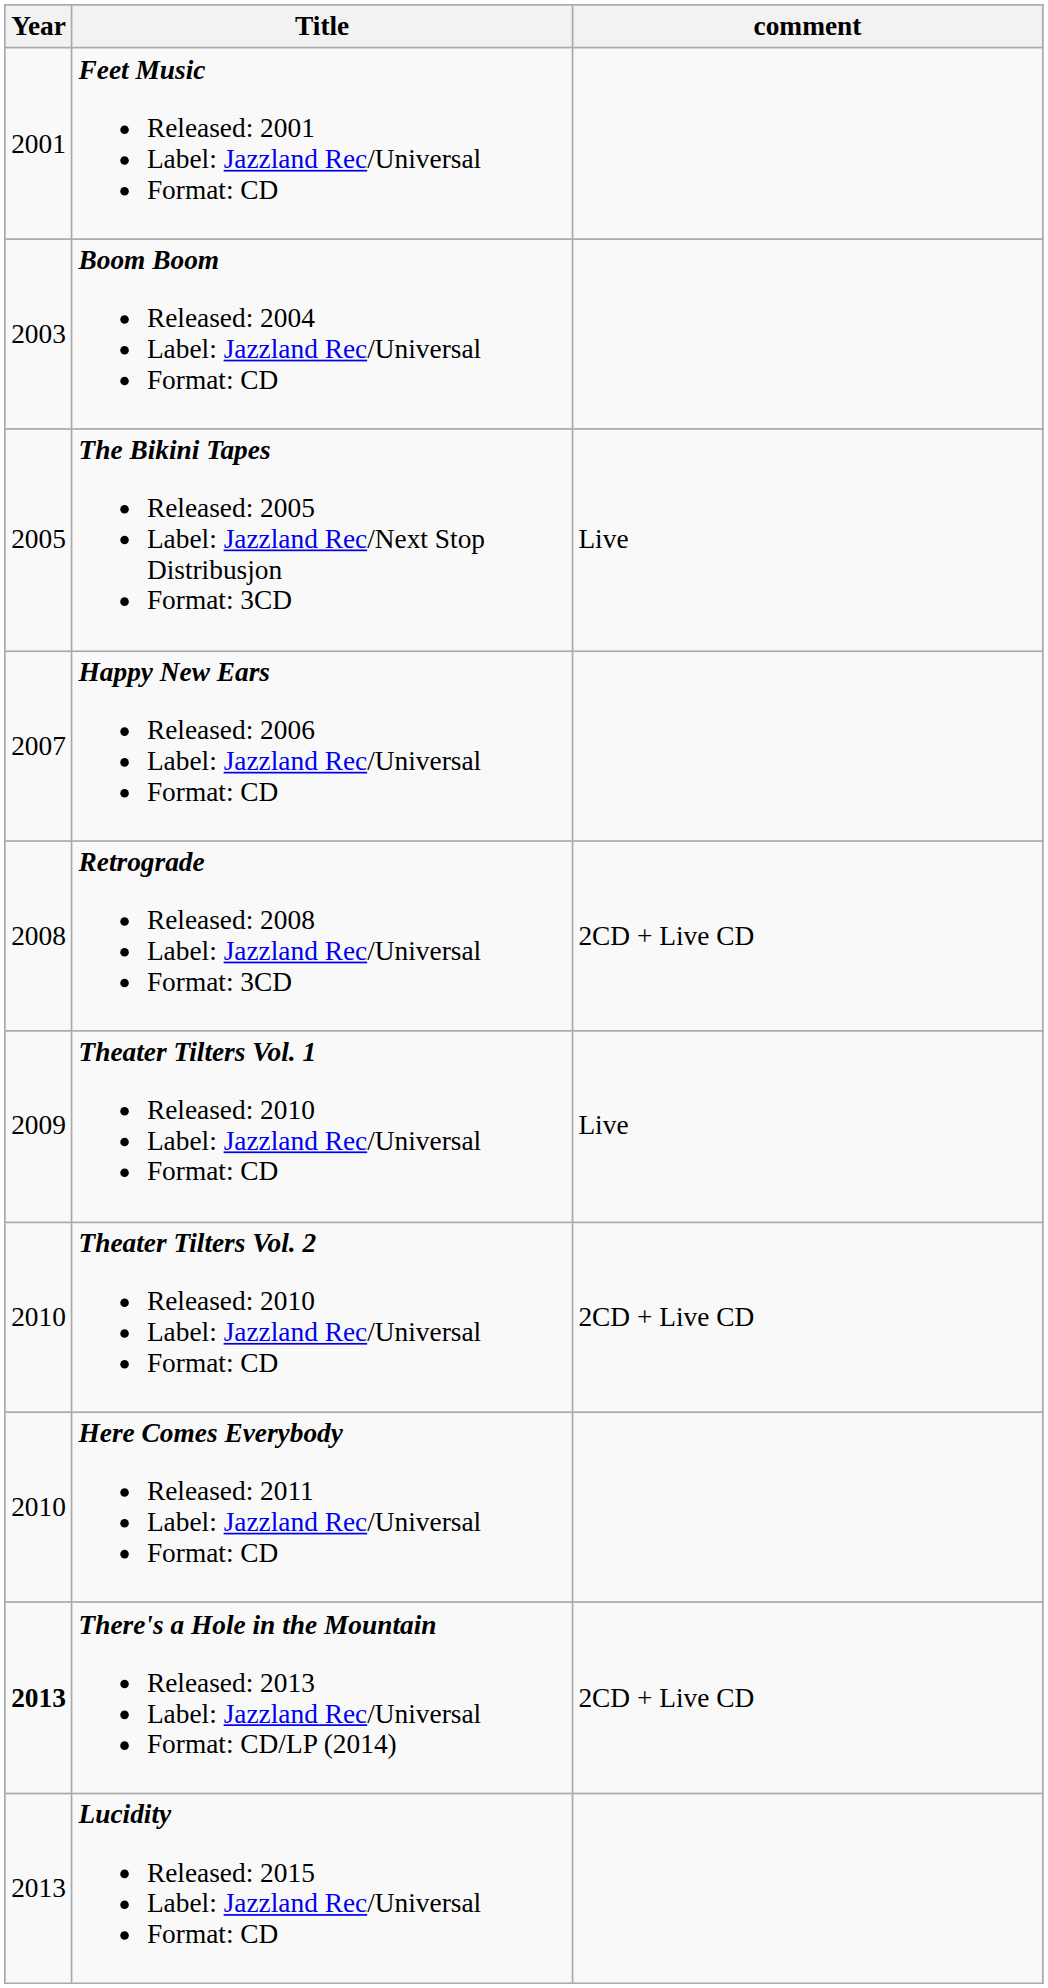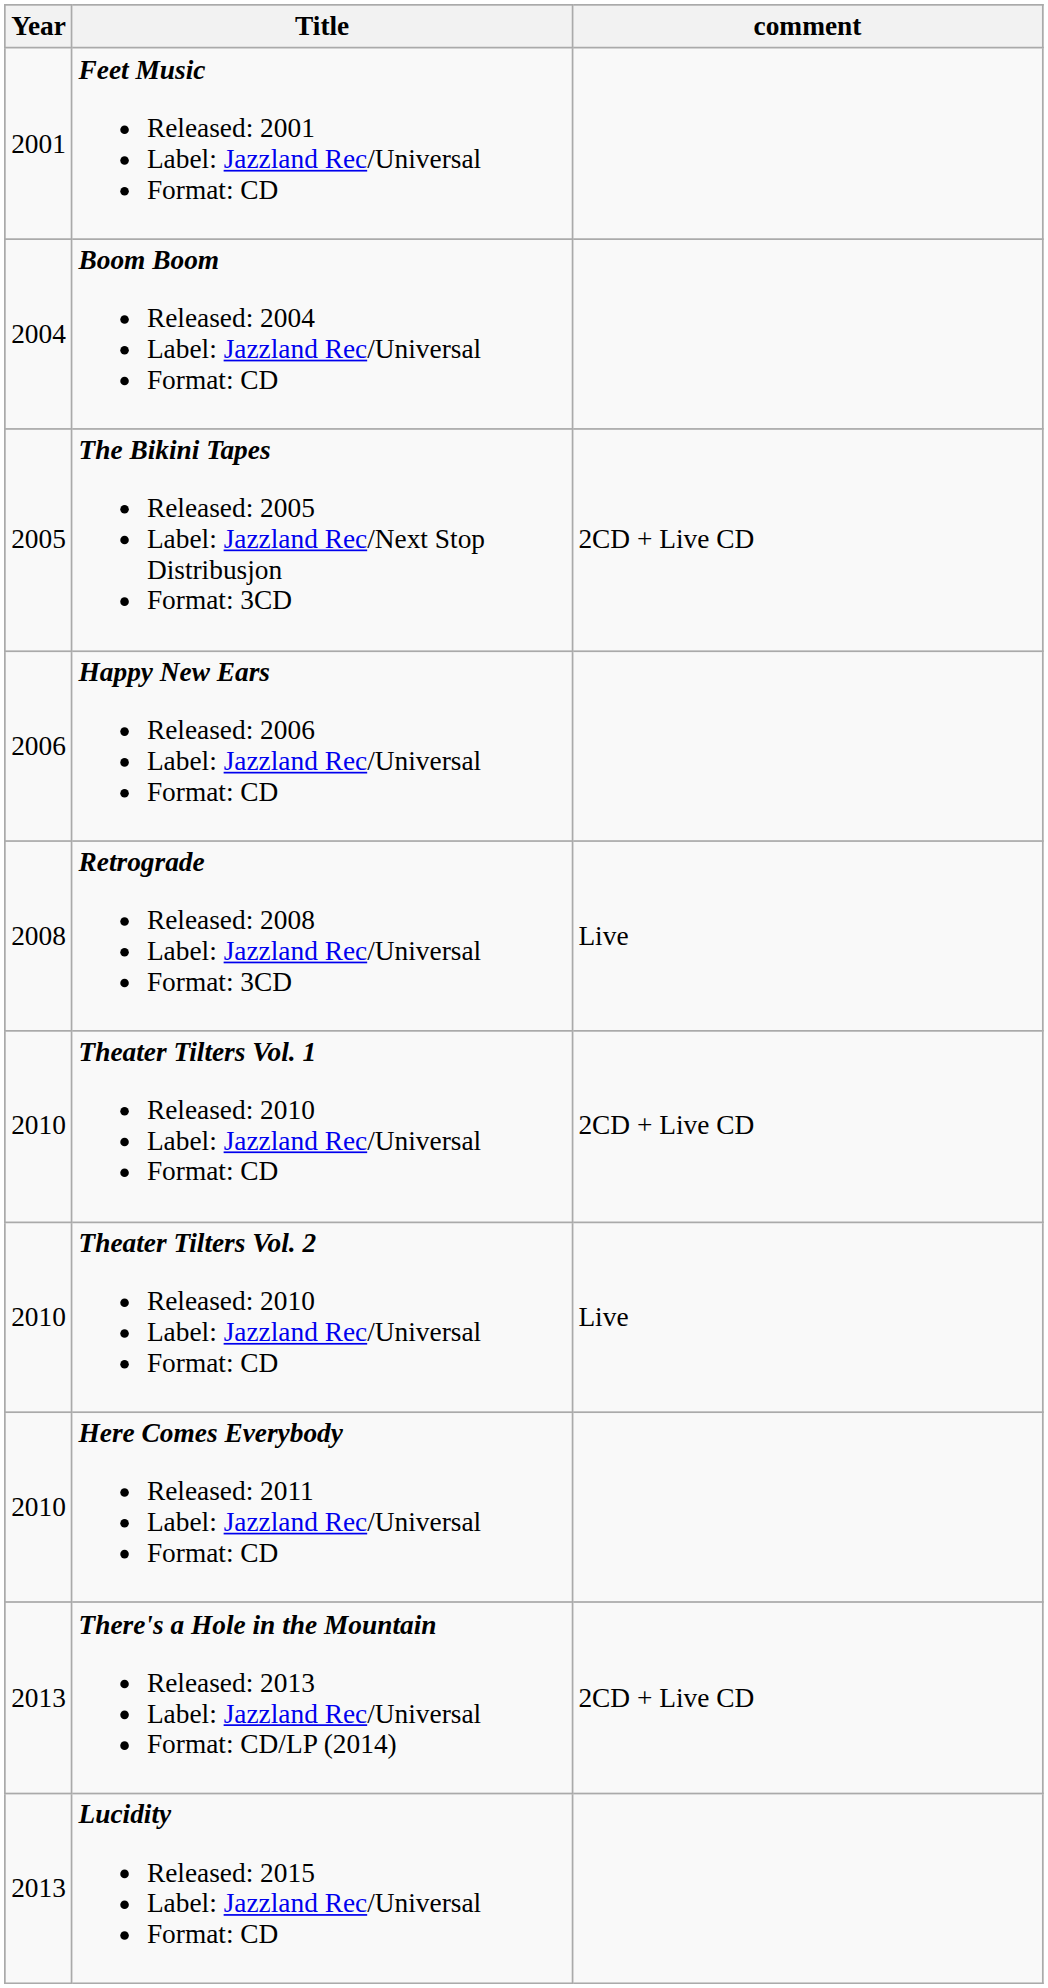(39, 333) 2003 -> (39, 333) 2004
(603, 539) Live -> (666, 539) 2CD + Live CD
(39, 745) 2007 -> (39, 745) 2006
(666, 935) 2CD + Live CD -> (603, 935) Live
(39, 1126) 2009 -> (39, 1126) 2010
(603, 1126) Live -> (666, 1126) 2CD + Live CD
(666, 1316) 2CD + Live CD -> (603, 1316) Live
(39, 1697) bold -> (39, 1697) normal
